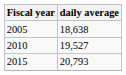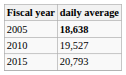(74, 29) normal -> (74, 29) bold
